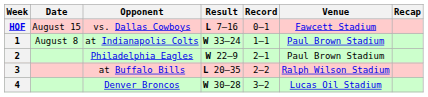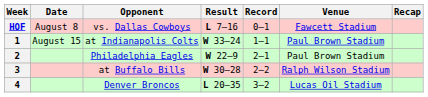(57, 26) August 15 -> (57, 26) August 8
(57, 41) August 8 -> (57, 41) August 15
(222, 70) L 20–35 -> (222, 70) W 30–28
(222, 85) W 30–28 -> (222, 85) L 20–35
